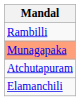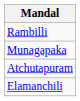(37, 50) lightsalmon background -> (37, 50) no background
